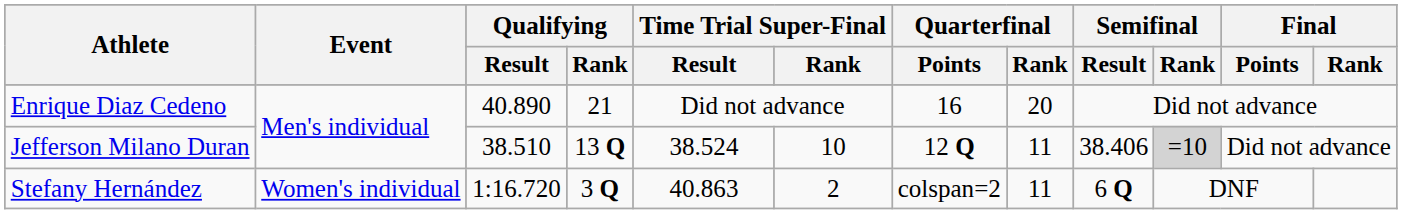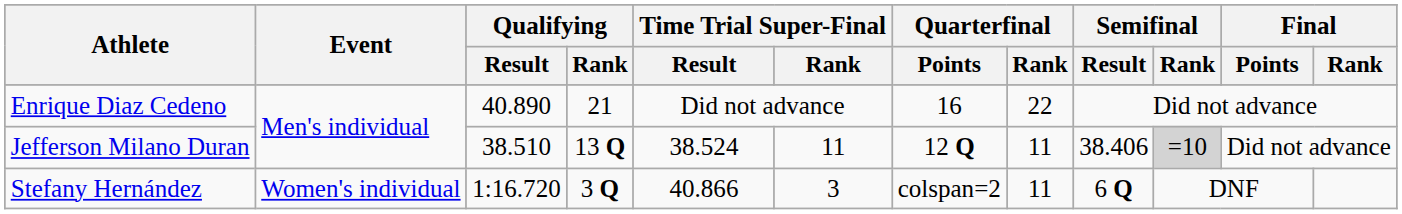(1040, 105) 20 -> (1040, 105) 22
(833, 147) 10 -> (833, 147) 11
(704, 188) 40.863 -> (704, 188) 40.866
(833, 188) 2 -> (833, 188) 3
